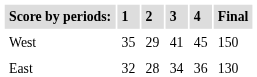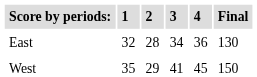rows swapped: (23, 42) <-> (21, 68)
